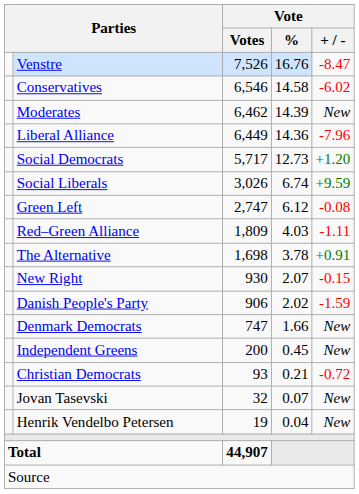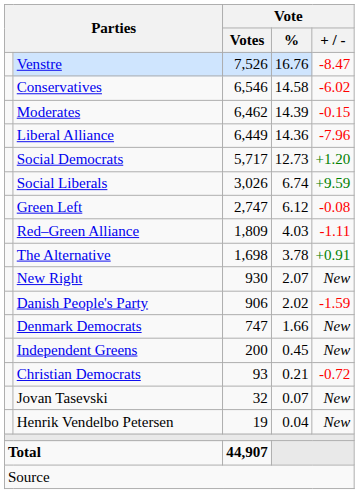(337, 111) New -> (335, 111) -0.15
(335, 278) -0.15 -> (337, 278) New
